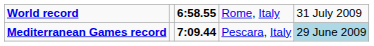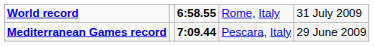(331, 31) lightblue background -> (331, 31) no background
